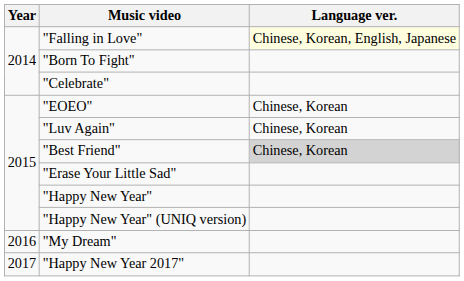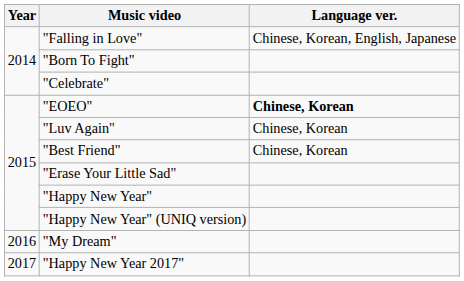(354, 38) lightyellow background -> (354, 38) no background
(300, 106) normal -> (303, 106) bold
(300, 151) lightgrey background -> (300, 151) no background
